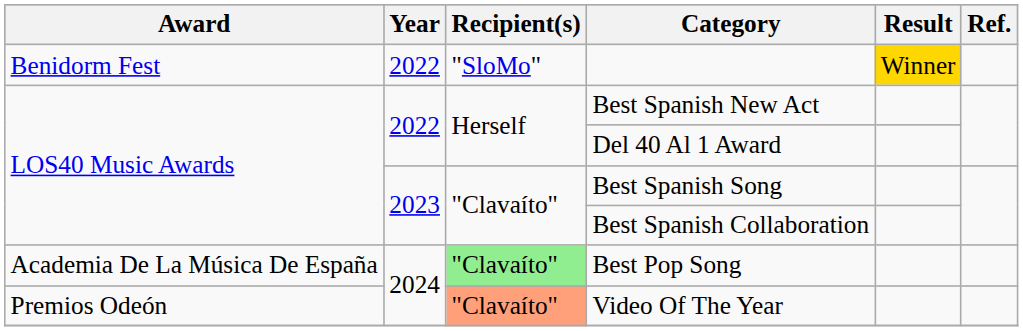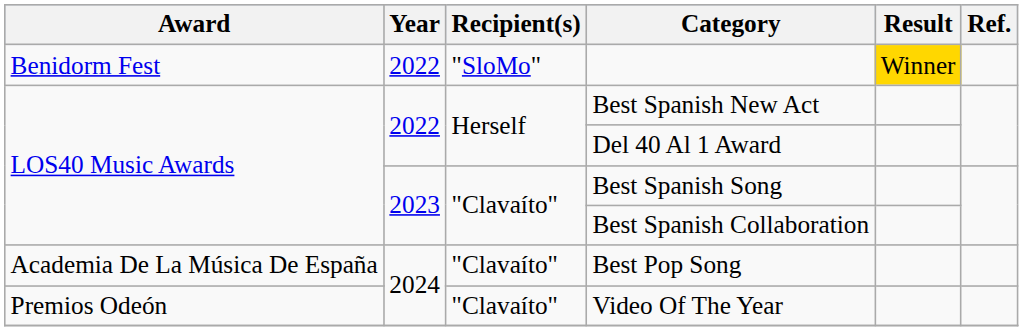(505, 265) lightgreen background -> (505, 265) no background
(505, 305) lightsalmon background -> (505, 305) no background
